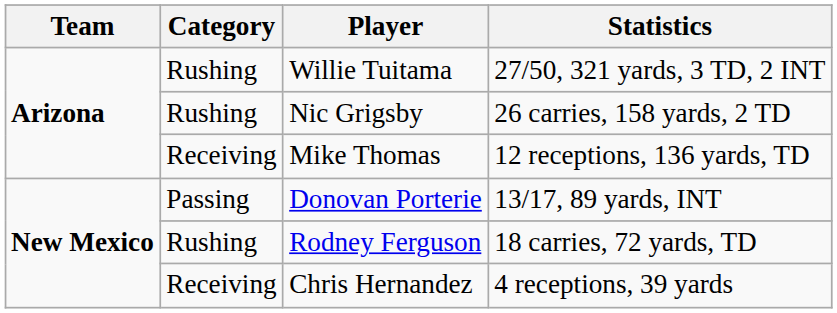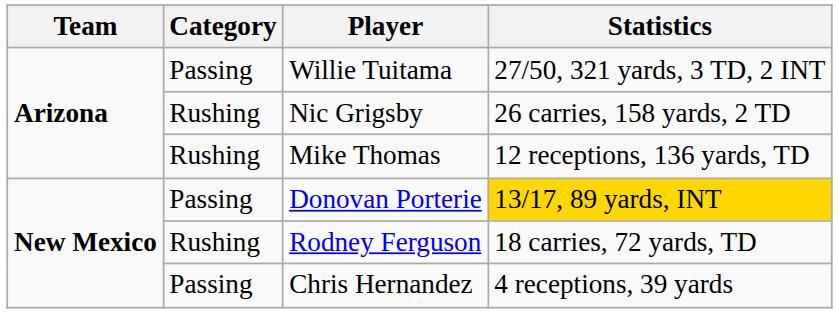(212, 69) Rushing -> (211, 69) Passing
(221, 155) Receiving -> (215, 155) Rushing
(608, 198) no background -> (608, 198) gold background
(221, 285) Receiving -> (211, 285) Passing
